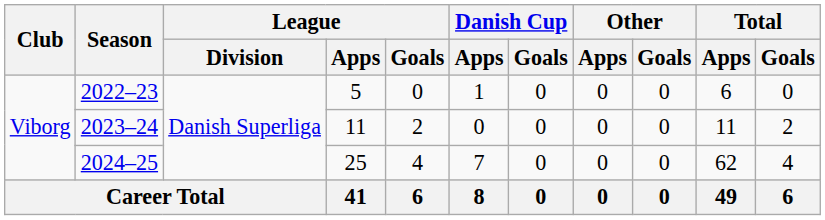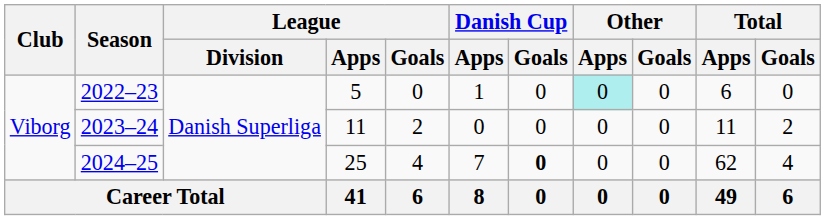(603, 92) no background -> (603, 92) paleturquoise background
(541, 162) normal -> (541, 162) bold
